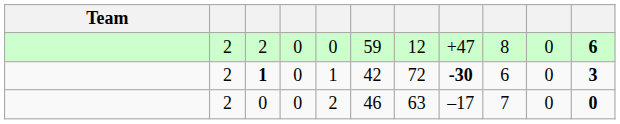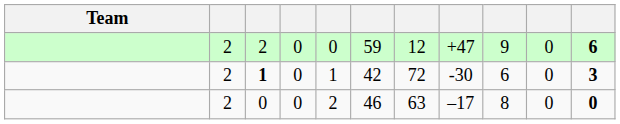(505, 47) 8 -> (505, 47) 9
(461, 75) bold -> (461, 75) normal
(505, 103) 7 -> (505, 103) 8
